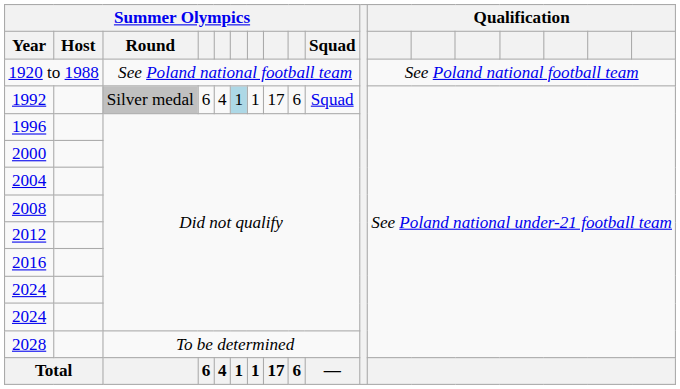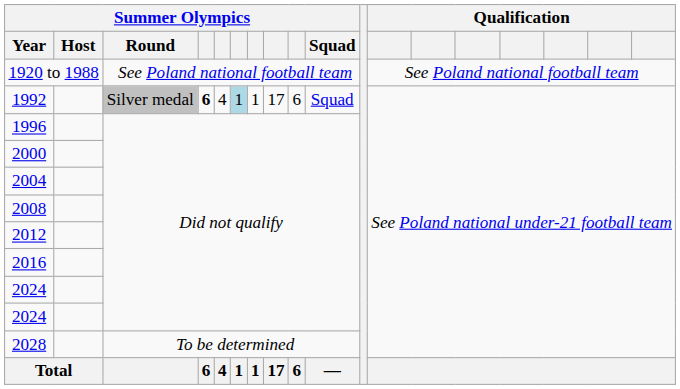(206, 99) normal -> (206, 99) bold
